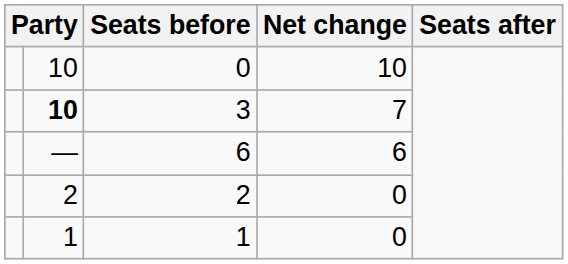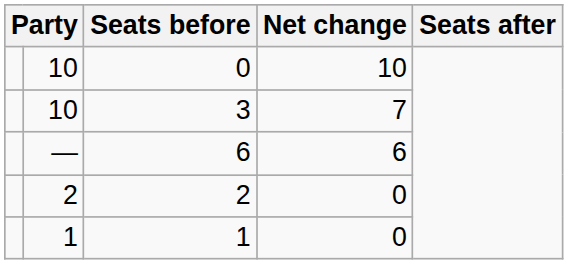(63, 110) bold -> (63, 110) normal
